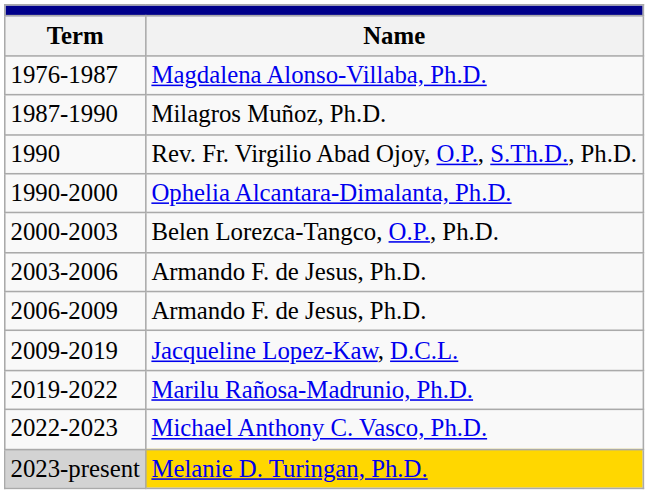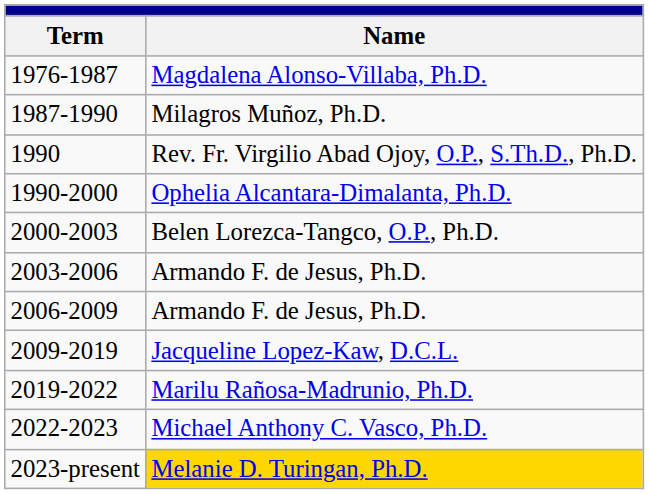(75, 468) lightgrey background -> (75, 468) no background
